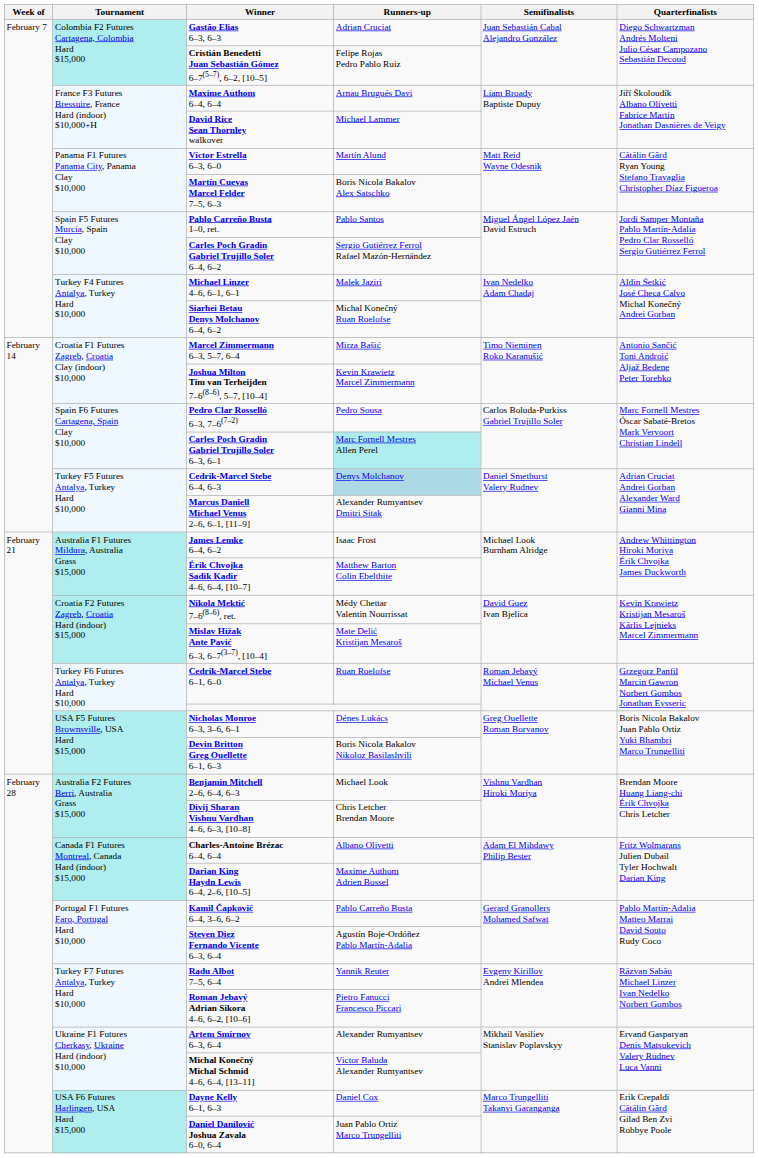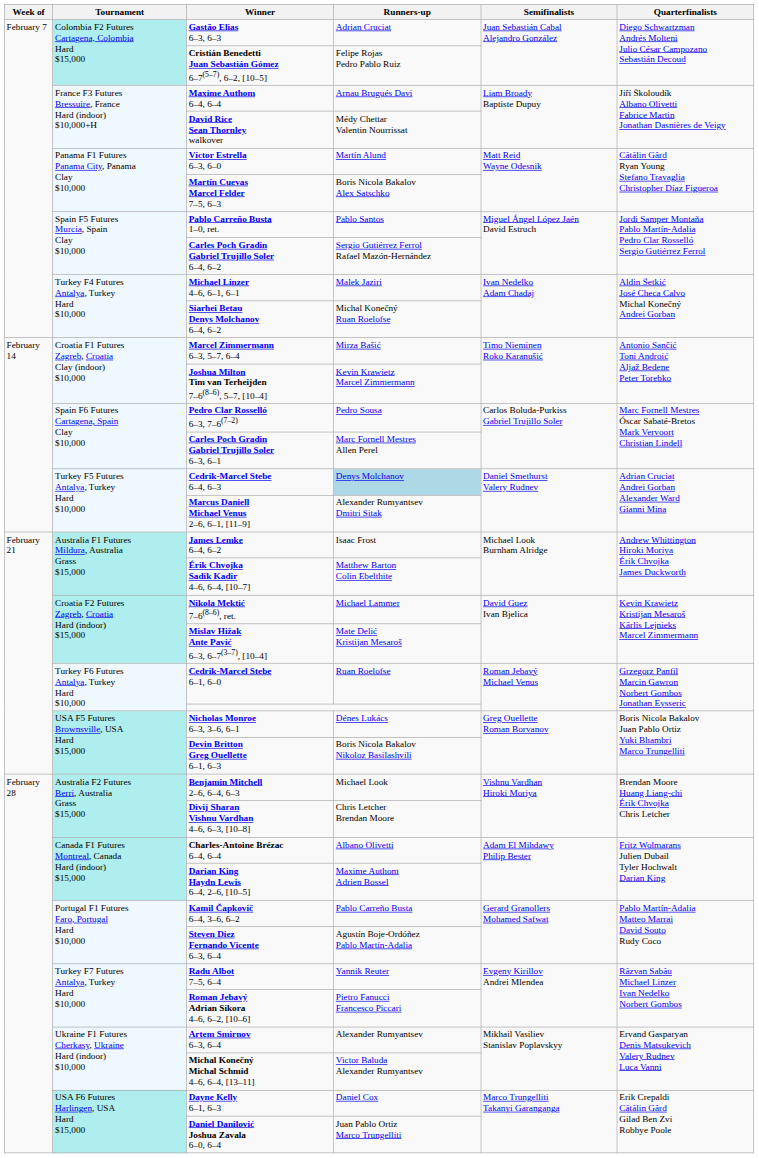(368, 118) Michael Lammer -> (372, 124) Médy Chettar Valentin Nourrissat
(376, 444) paleturquoise background -> (376, 444) no background
(372, 608) Médy Chettar Valentin Nourrissat -> (368, 602) Michael Lammer
